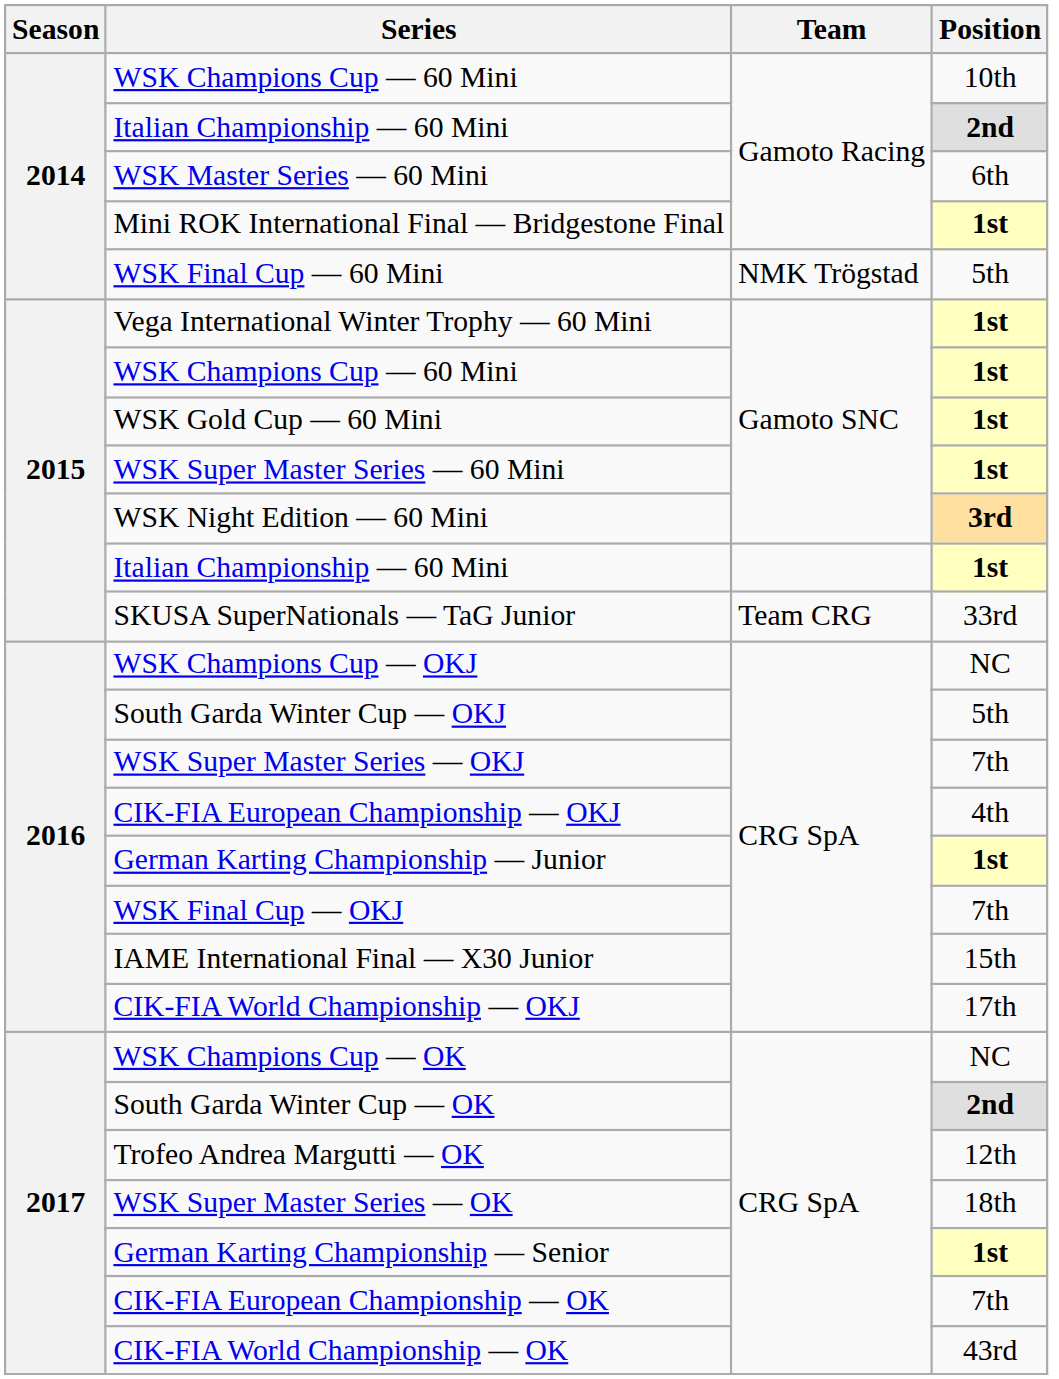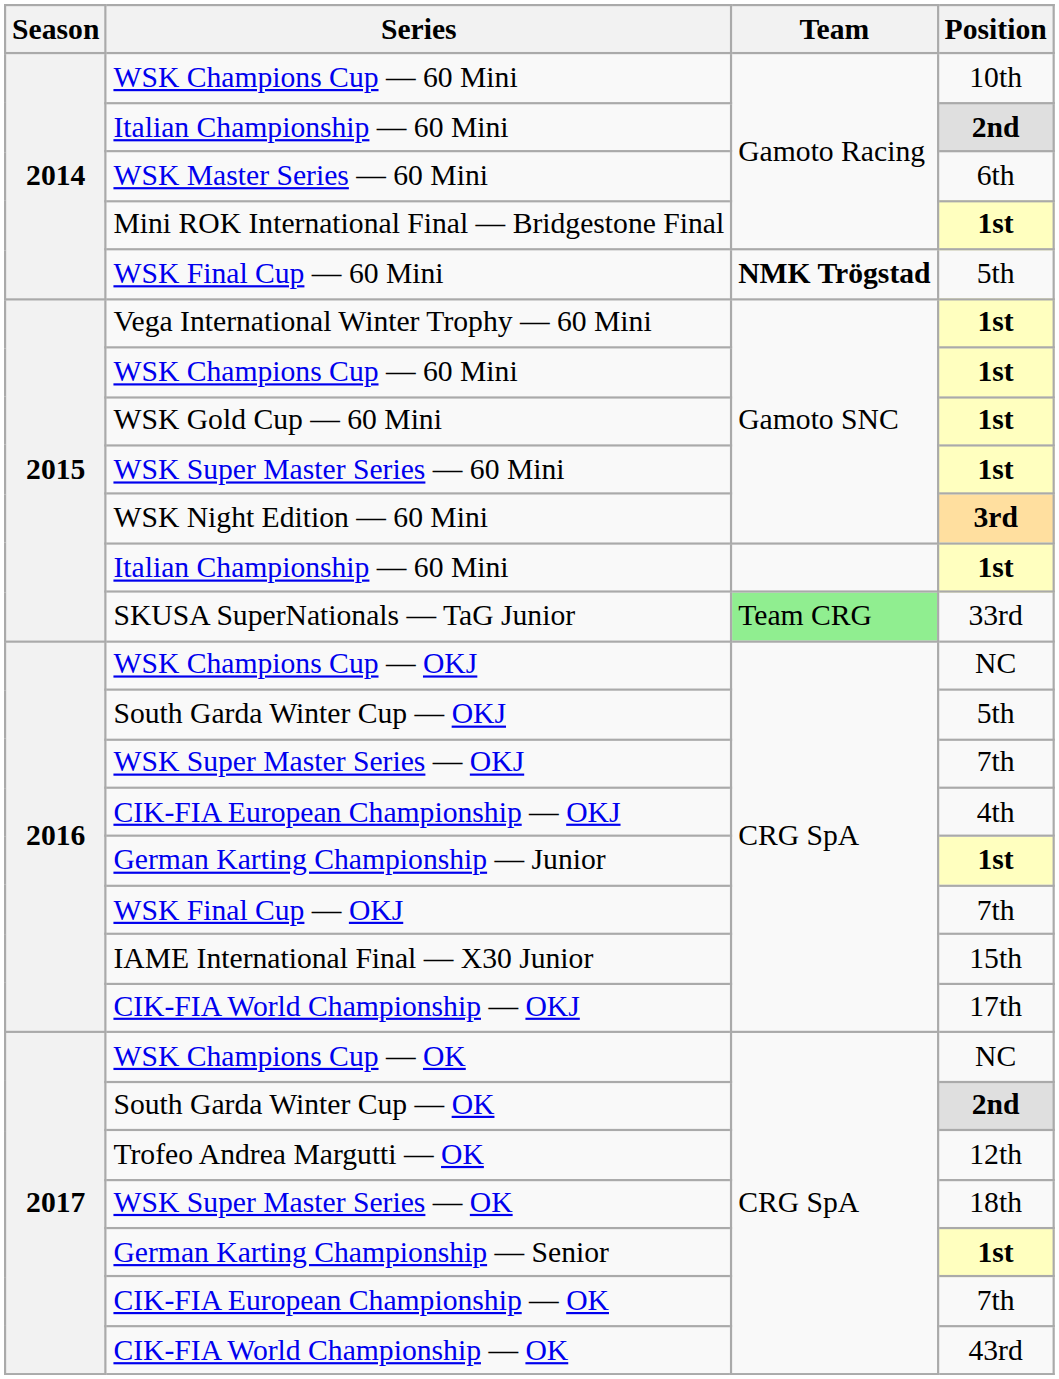(828, 273) normal -> (834, 273) bold
(805, 615) no background -> (805, 615) lightgreen background
